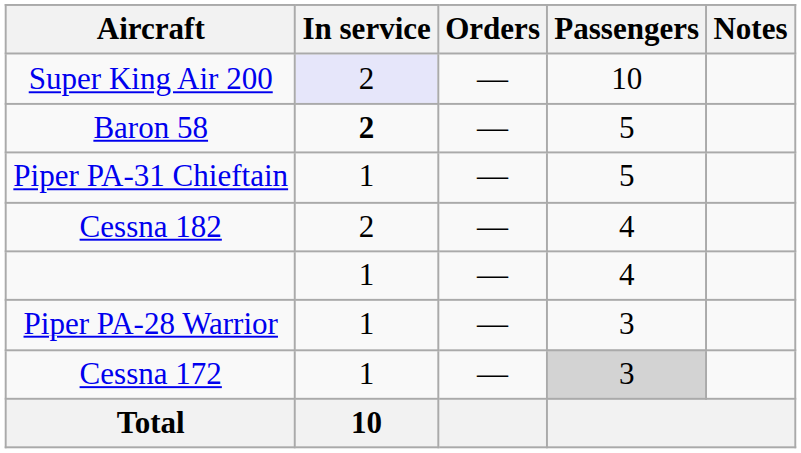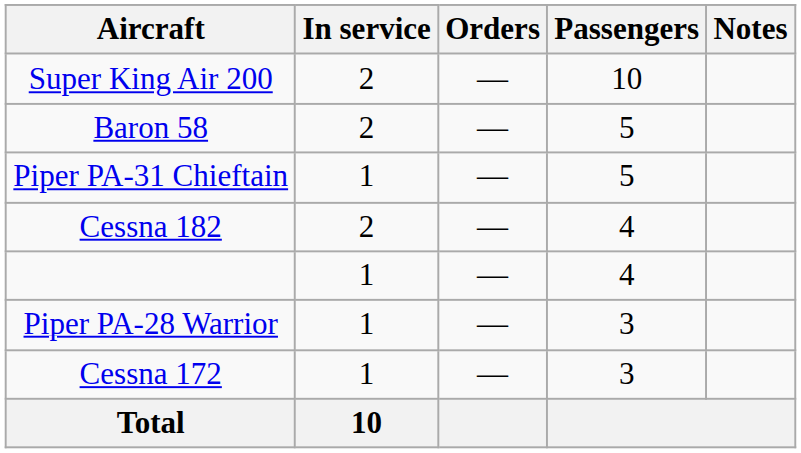(367, 78) lavender background -> (367, 78) no background
(367, 127) bold -> (367, 127) normal
(627, 373) lightgrey background -> (627, 373) no background
